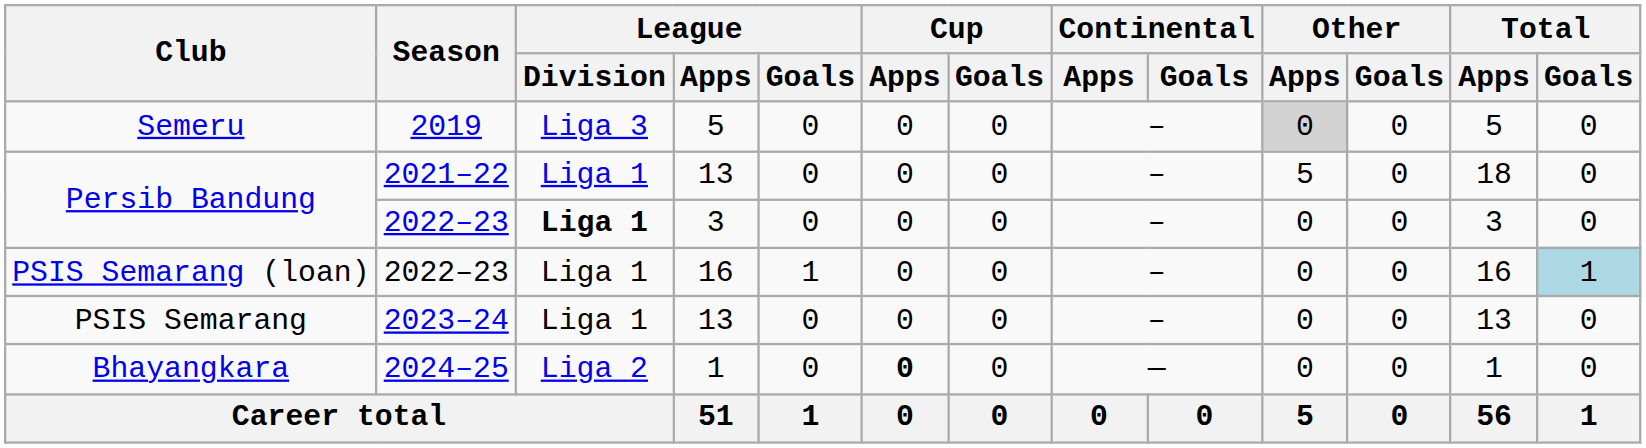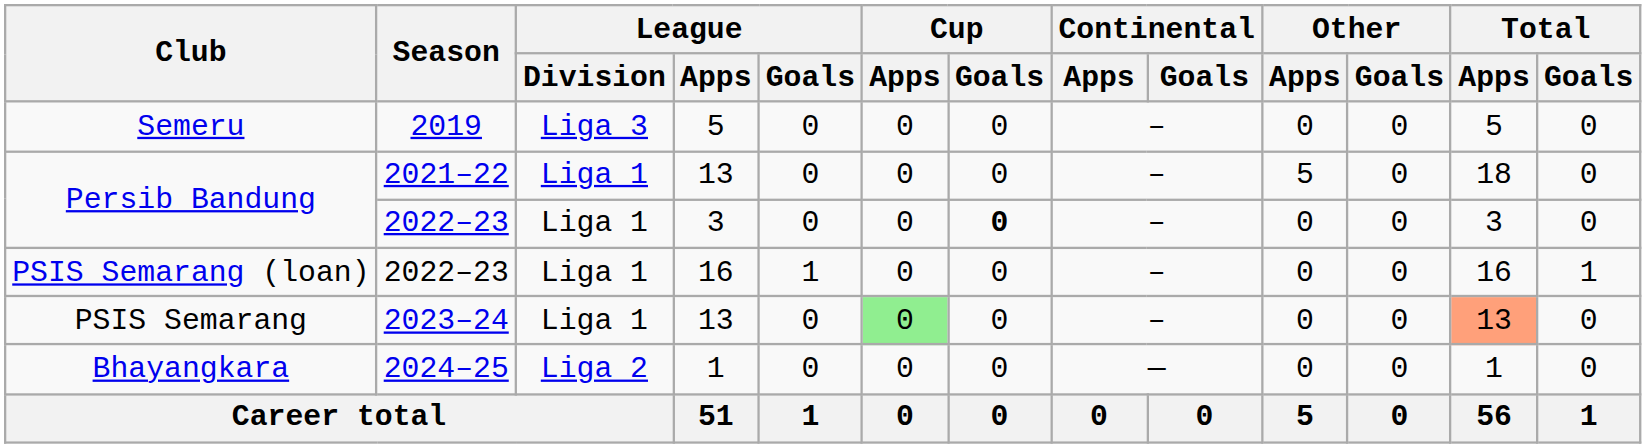(1305, 126) lightgrey background -> (1305, 126) no background
(594, 223) bold -> (594, 223) normal
(1000, 223) normal -> (1000, 223) bold
(1589, 272) lightblue background -> (1589, 272) no background
(905, 321) no background -> (905, 321) lightgreen background
(1494, 321) no background -> (1494, 321) lightsalmon background
(905, 369) bold -> (905, 369) normal
